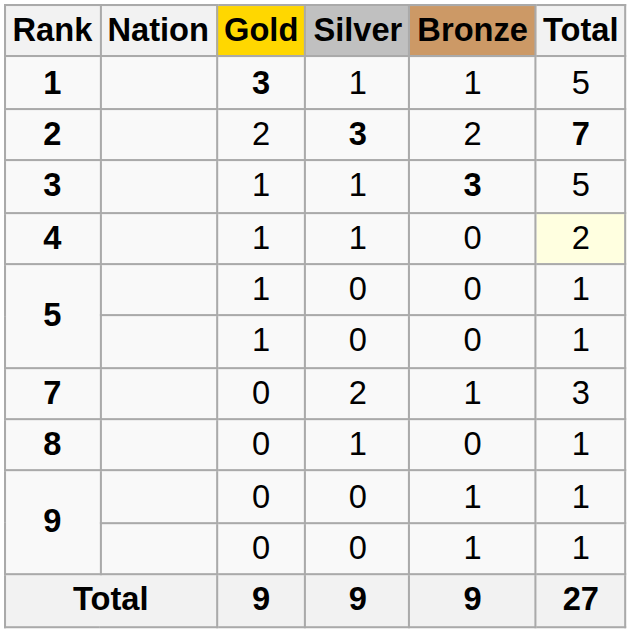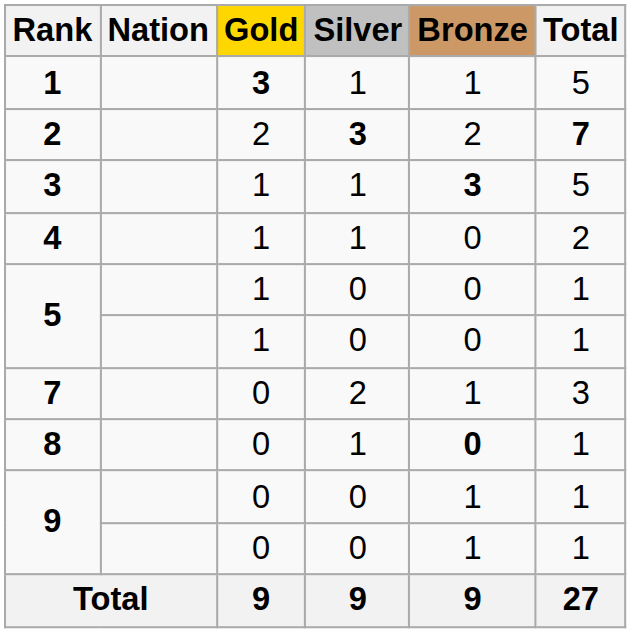(581, 237) lightyellow background -> (581, 237) no background
(473, 444) normal -> (473, 444) bold
